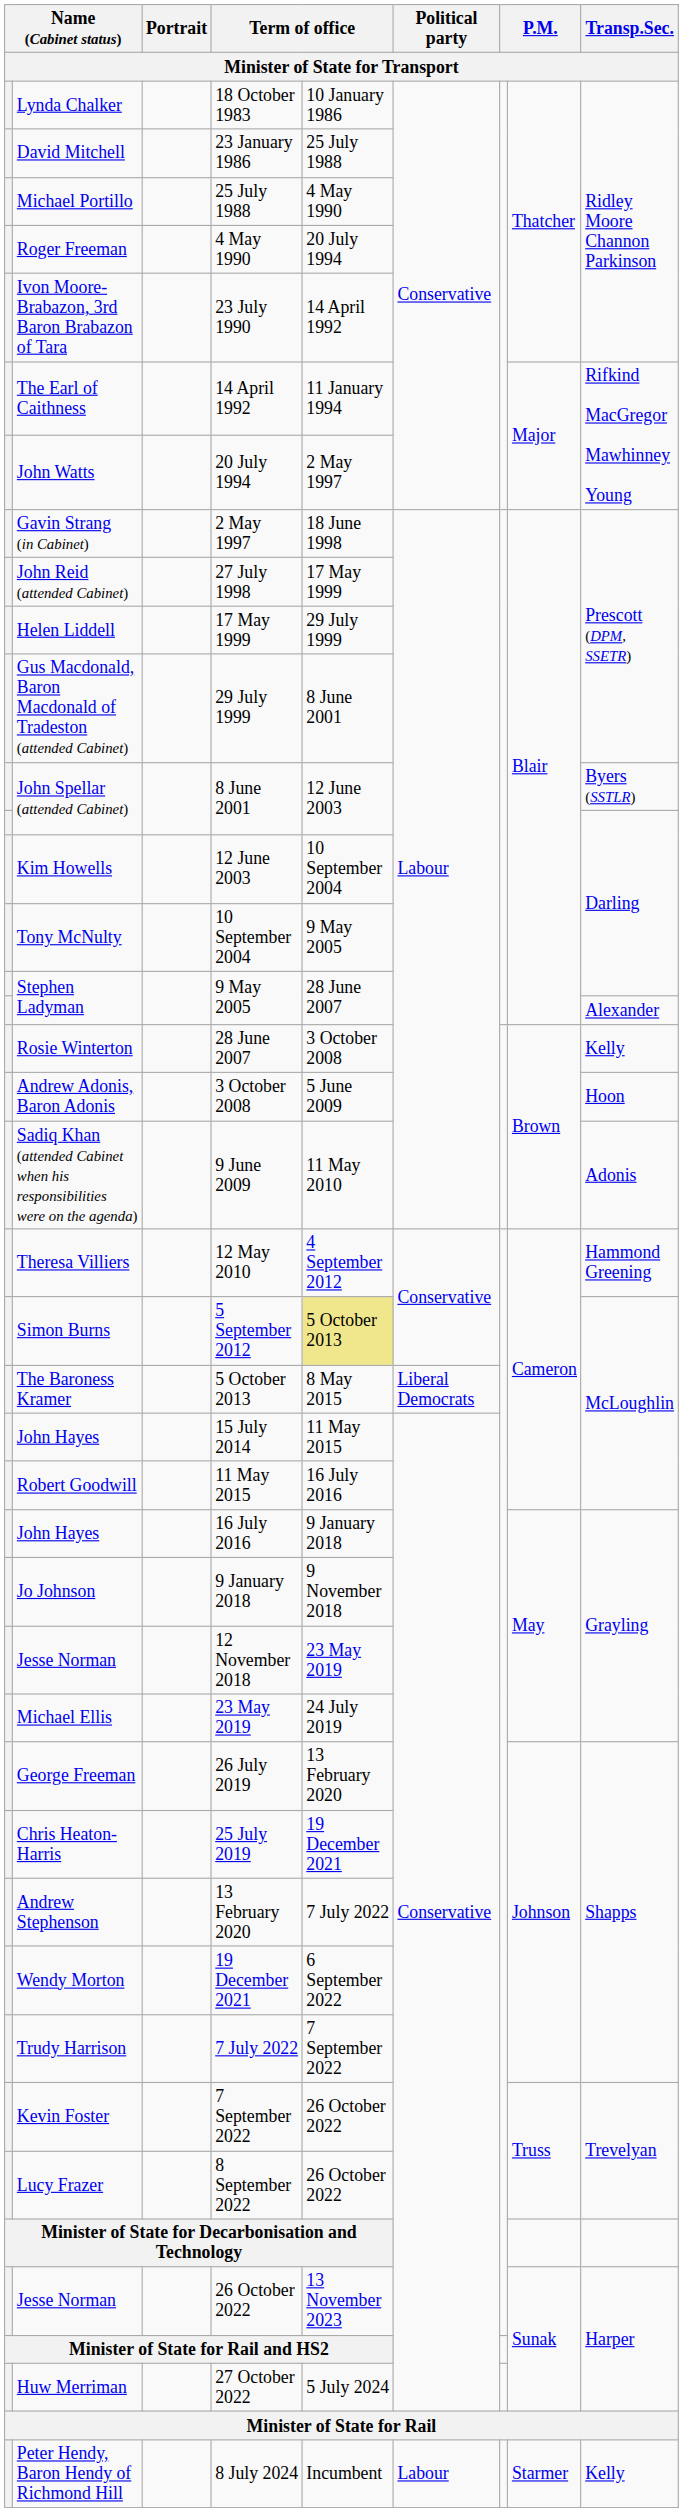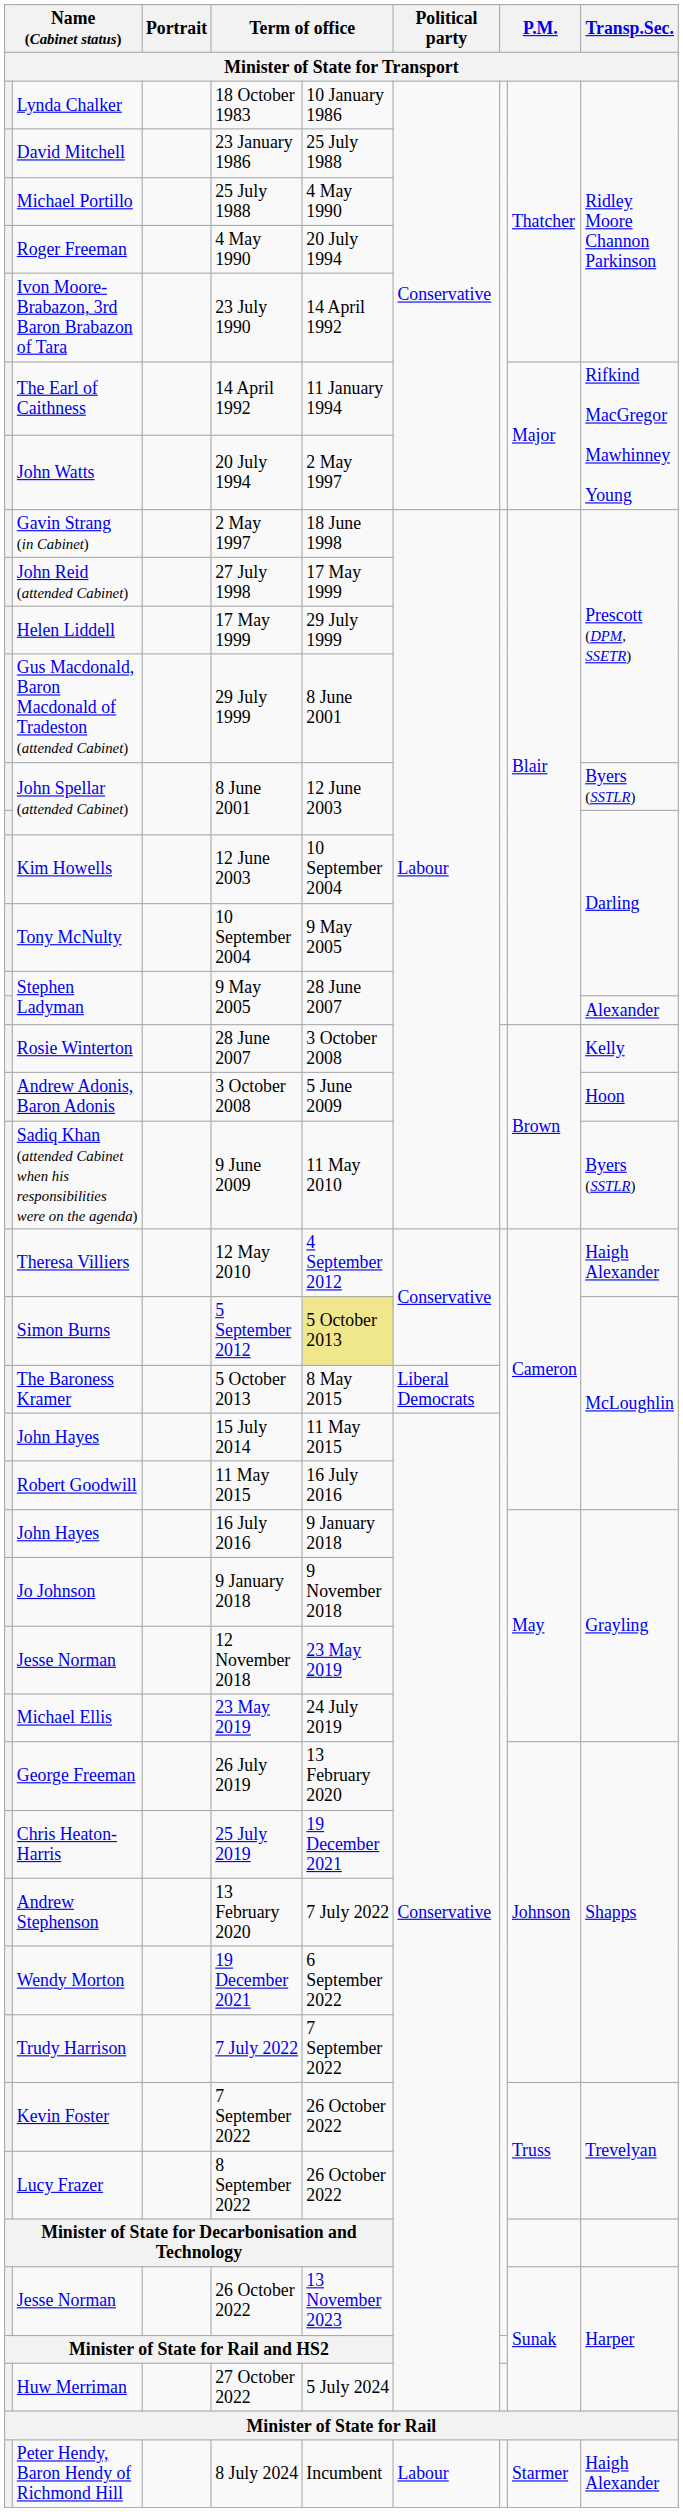(611, 1174) Adonis -> (610, 1174) Byers (SSTLR)
(623, 1262) Hammond Greening -> (622, 1262) Haigh Alexander
(605, 2473) Kelly -> (622, 2473) Haigh Alexander
